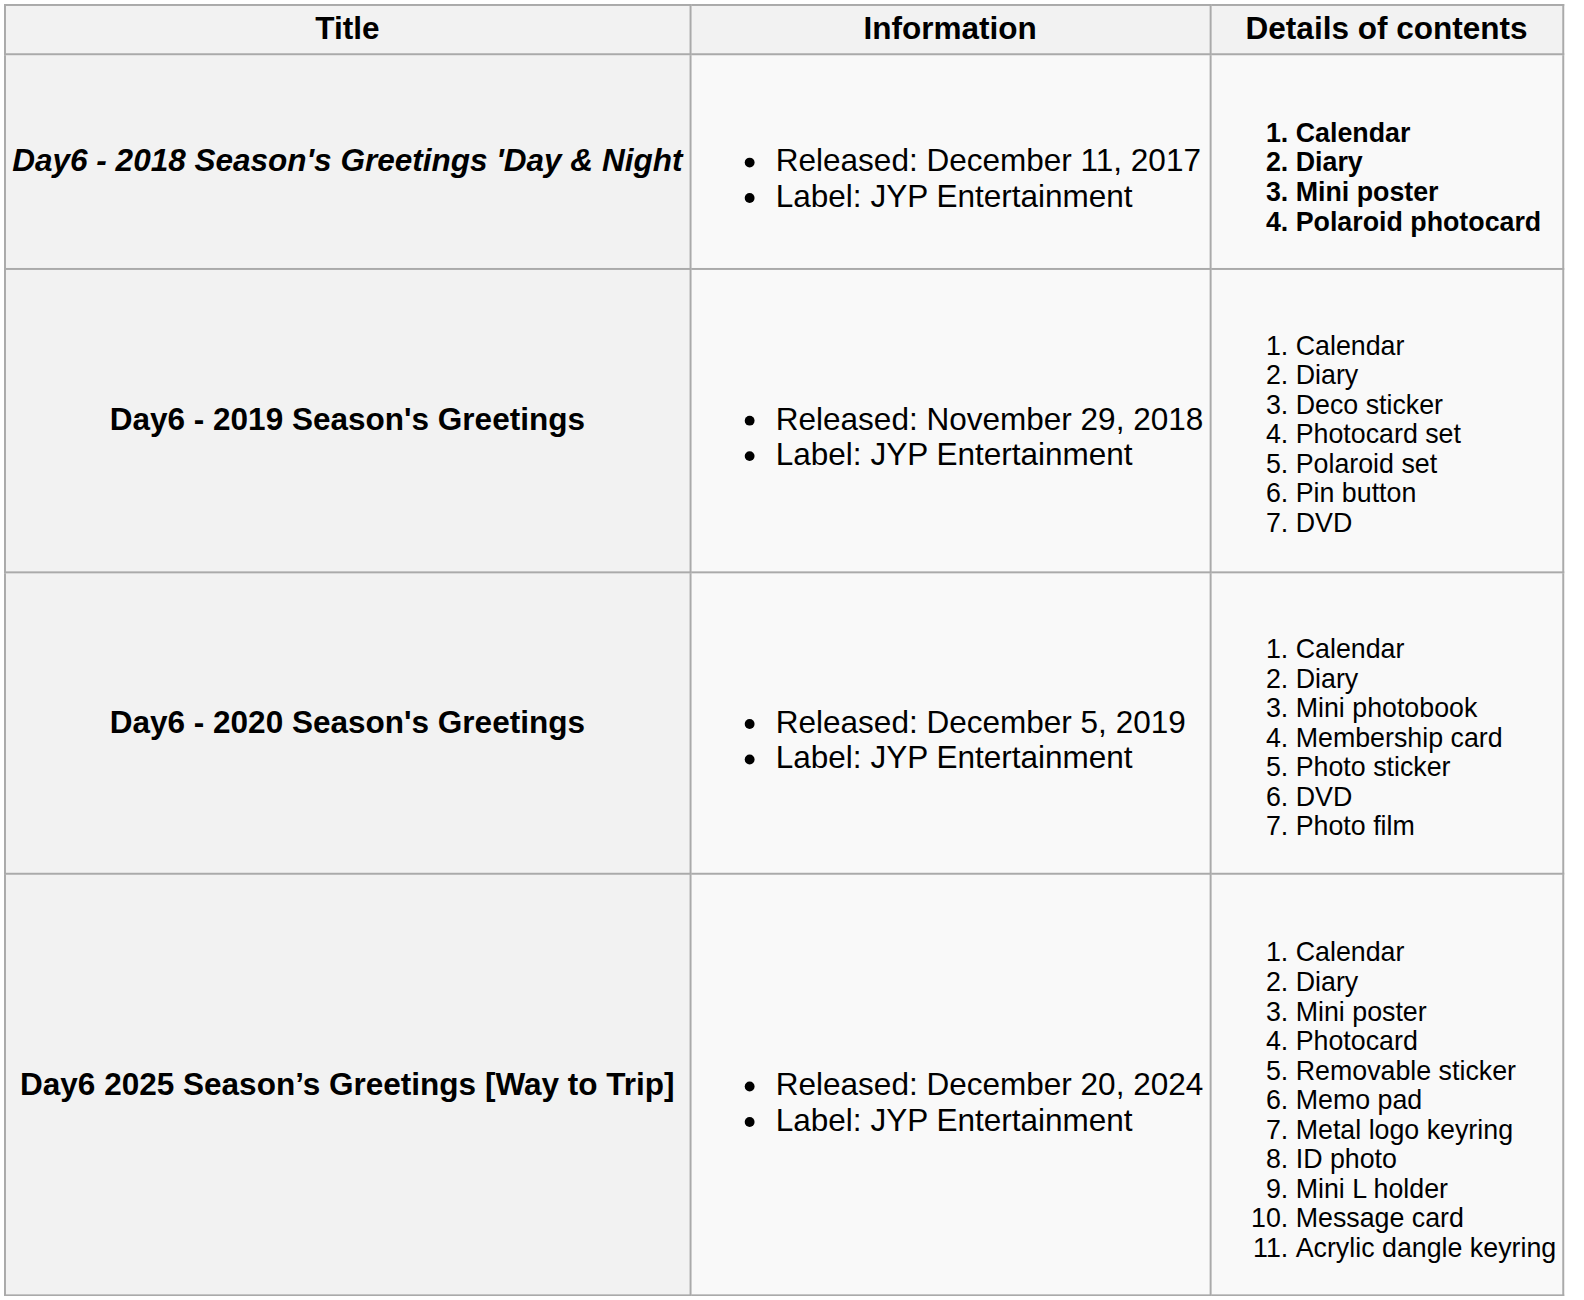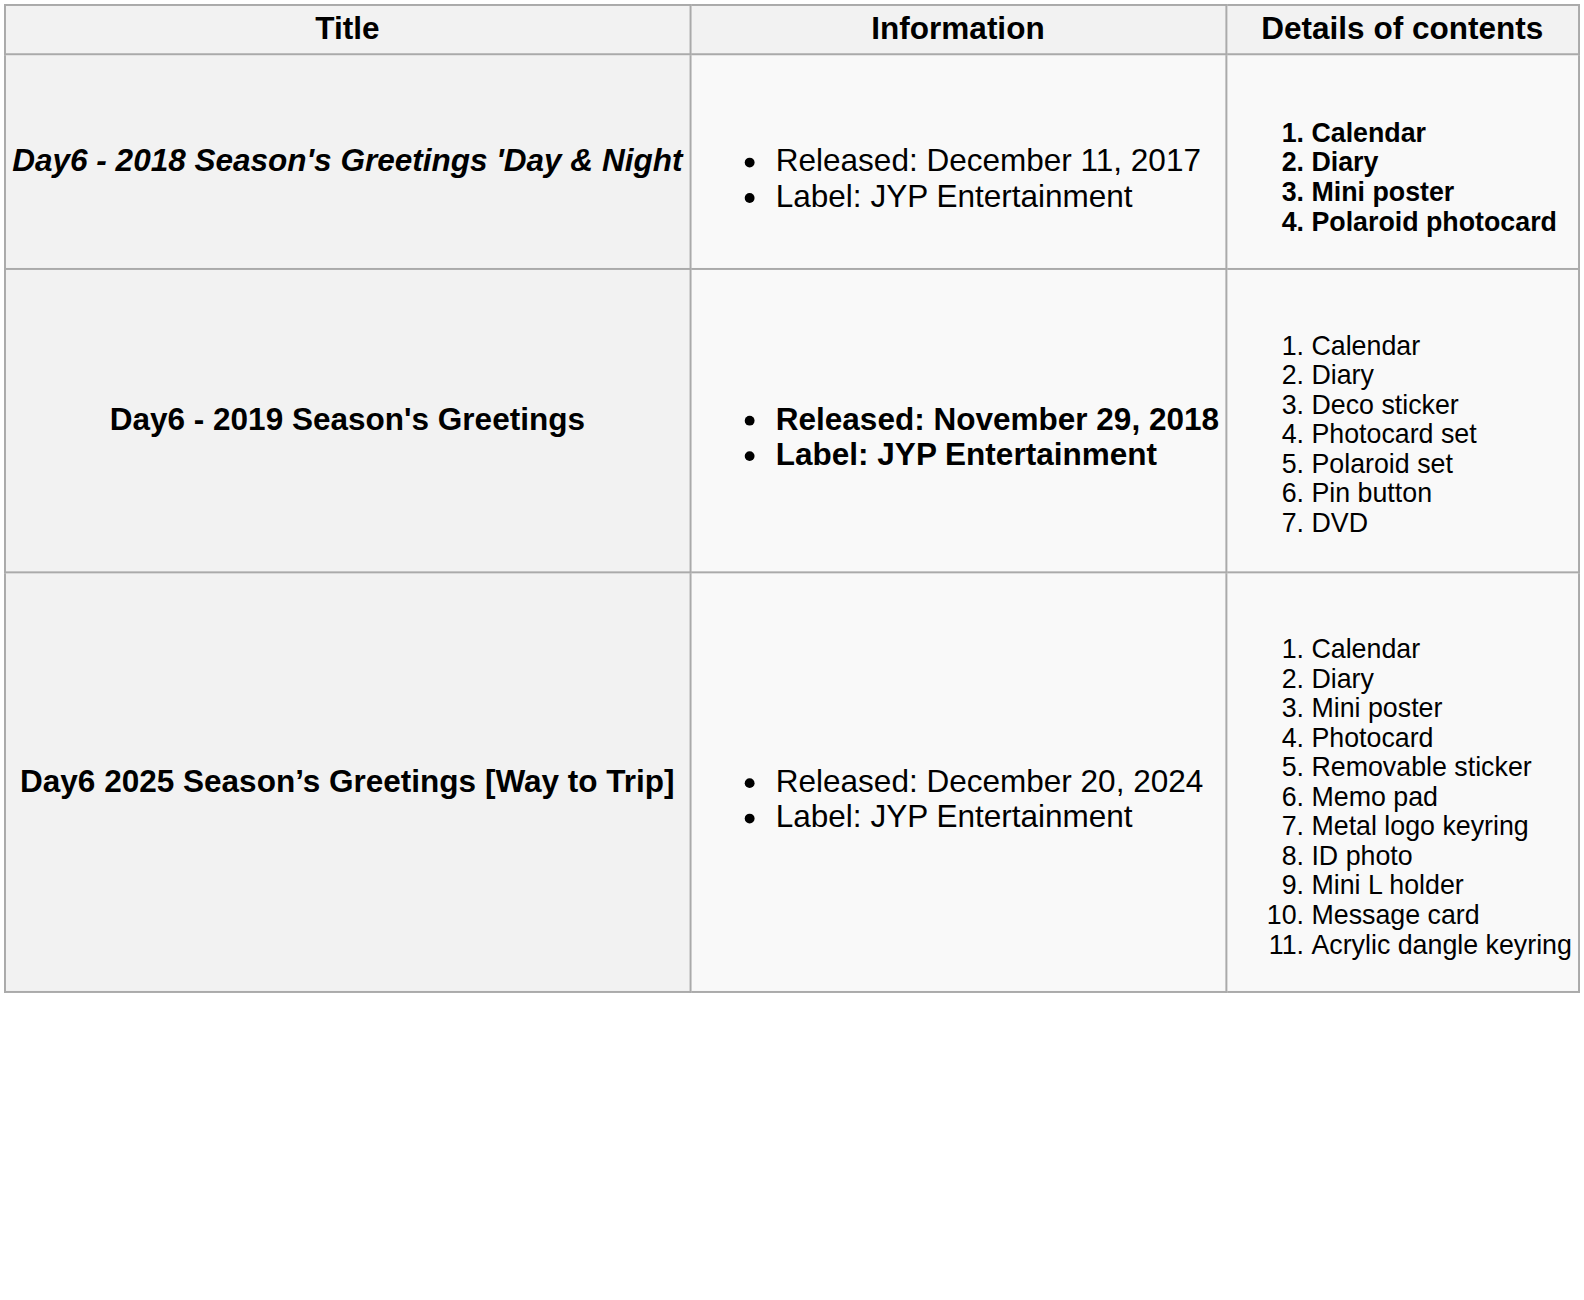(950, 438) normal -> (958, 438) bold
- row: (347, 722)
